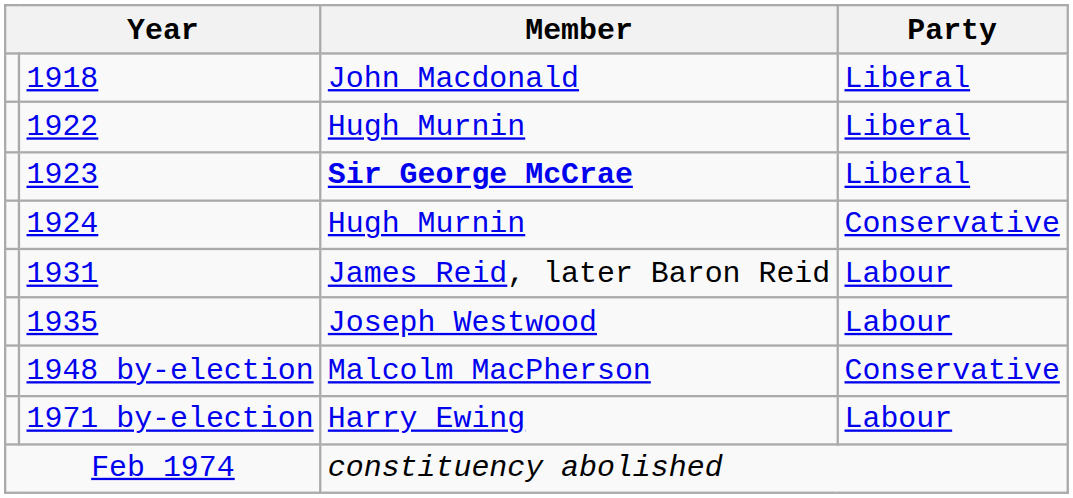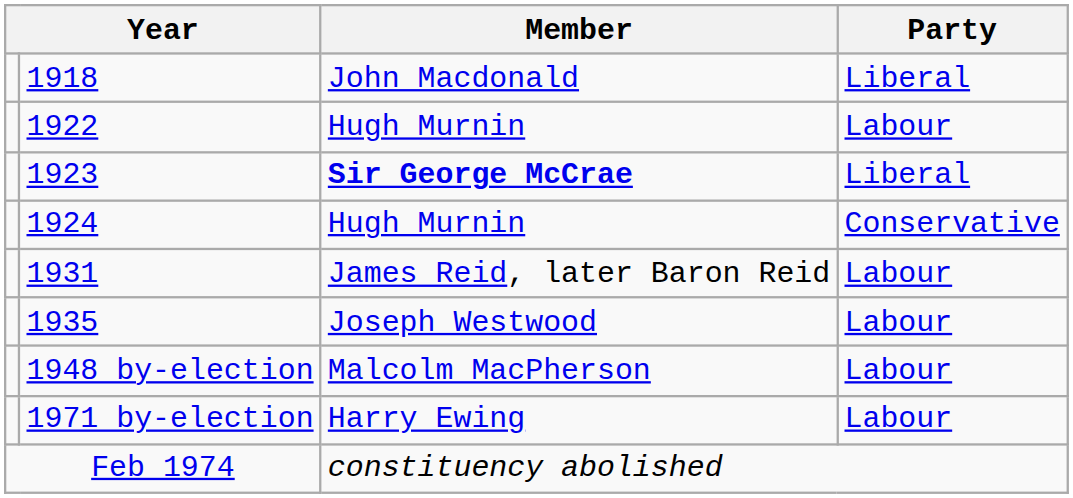(907, 127) Liberal -> (898, 127) Labour
(952, 371) Conservative -> (898, 371) Labour
